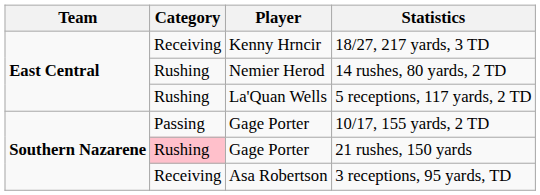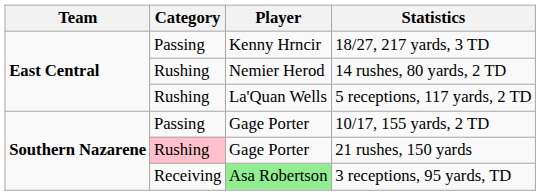(188, 44) Receiving -> (179, 44) Passing
(278, 176) no background -> (278, 176) lightgreen background
